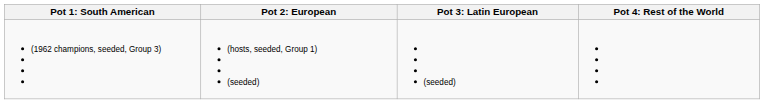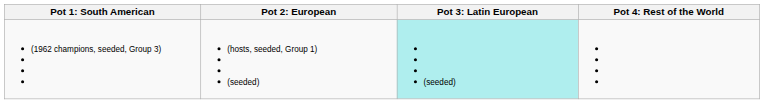(487, 65) no background -> (487, 65) paleturquoise background
